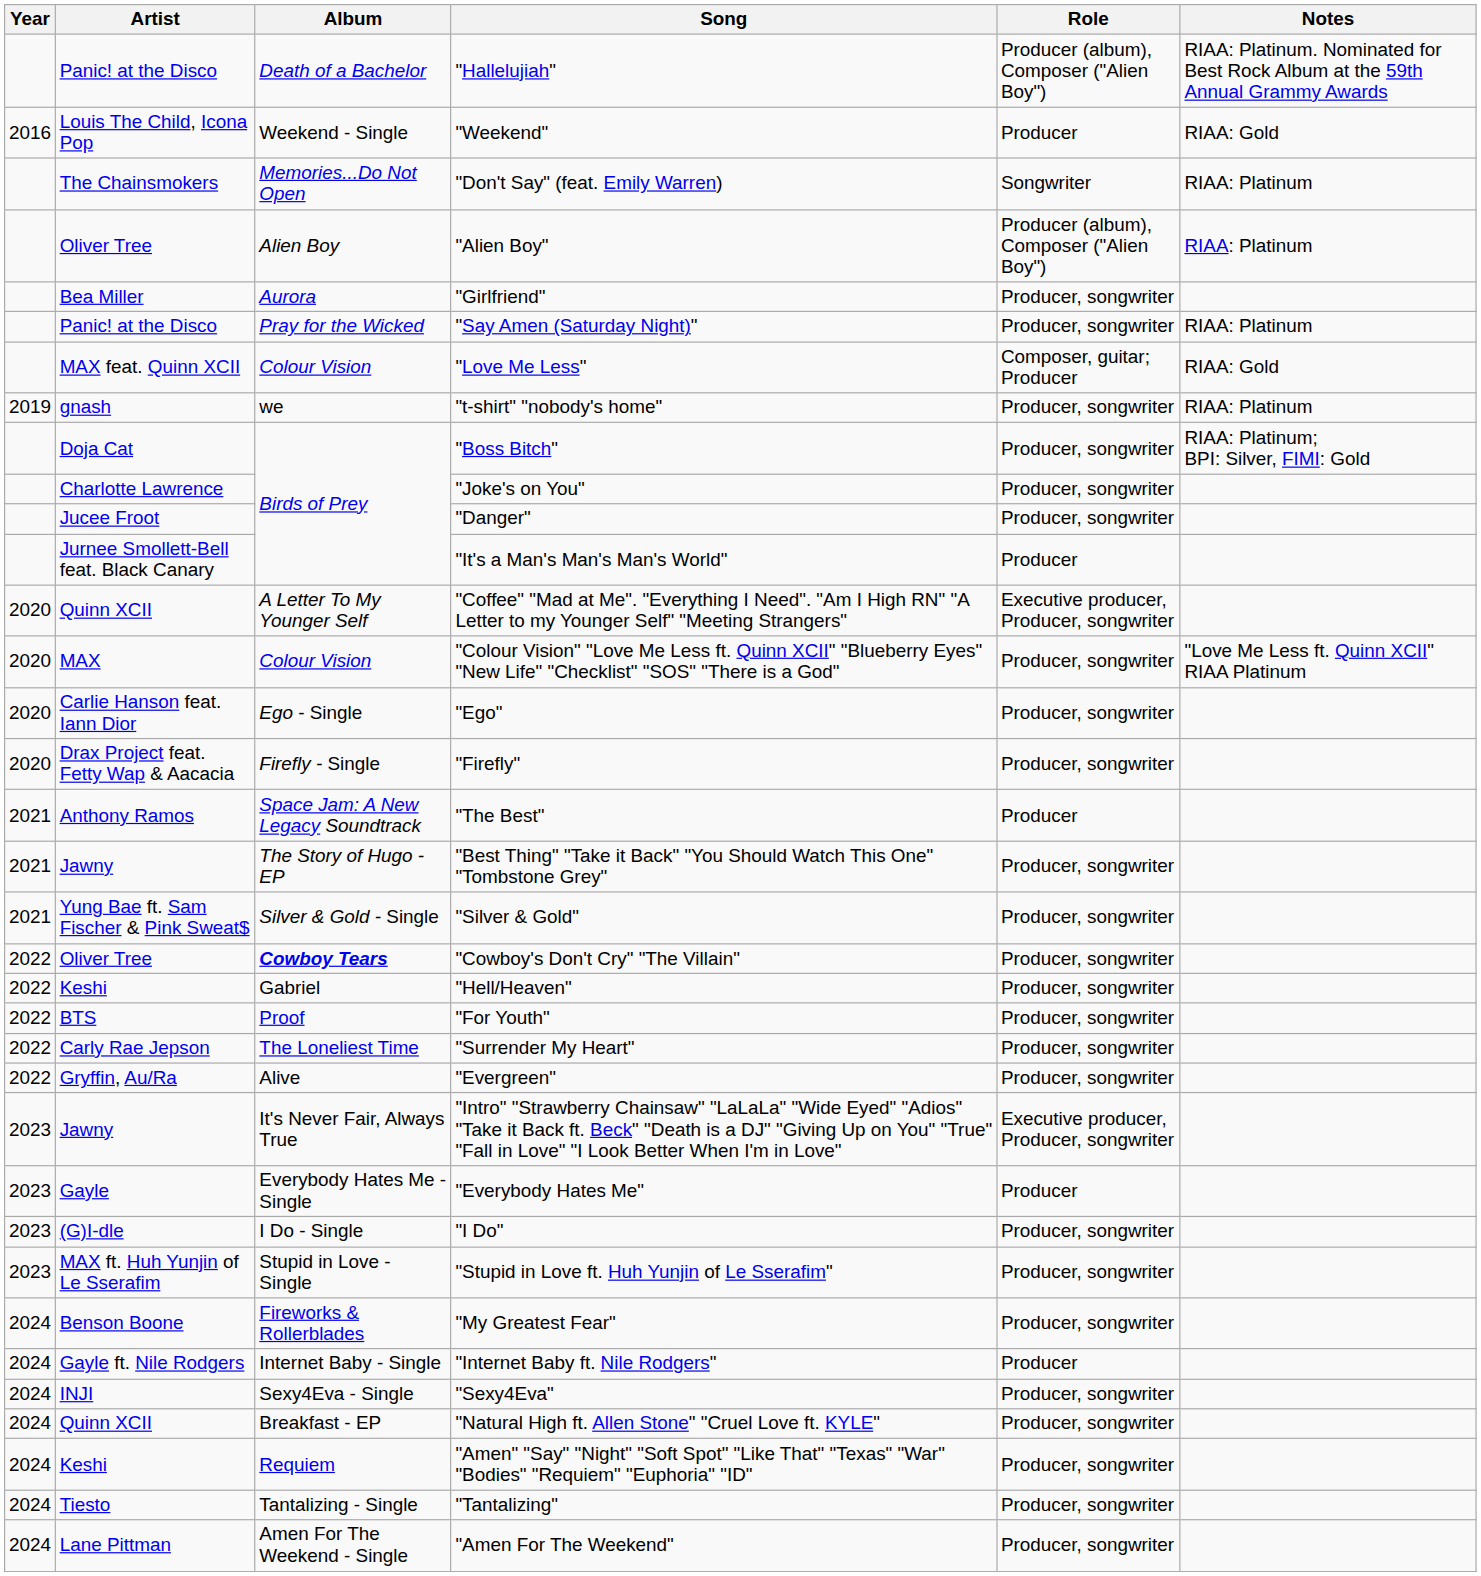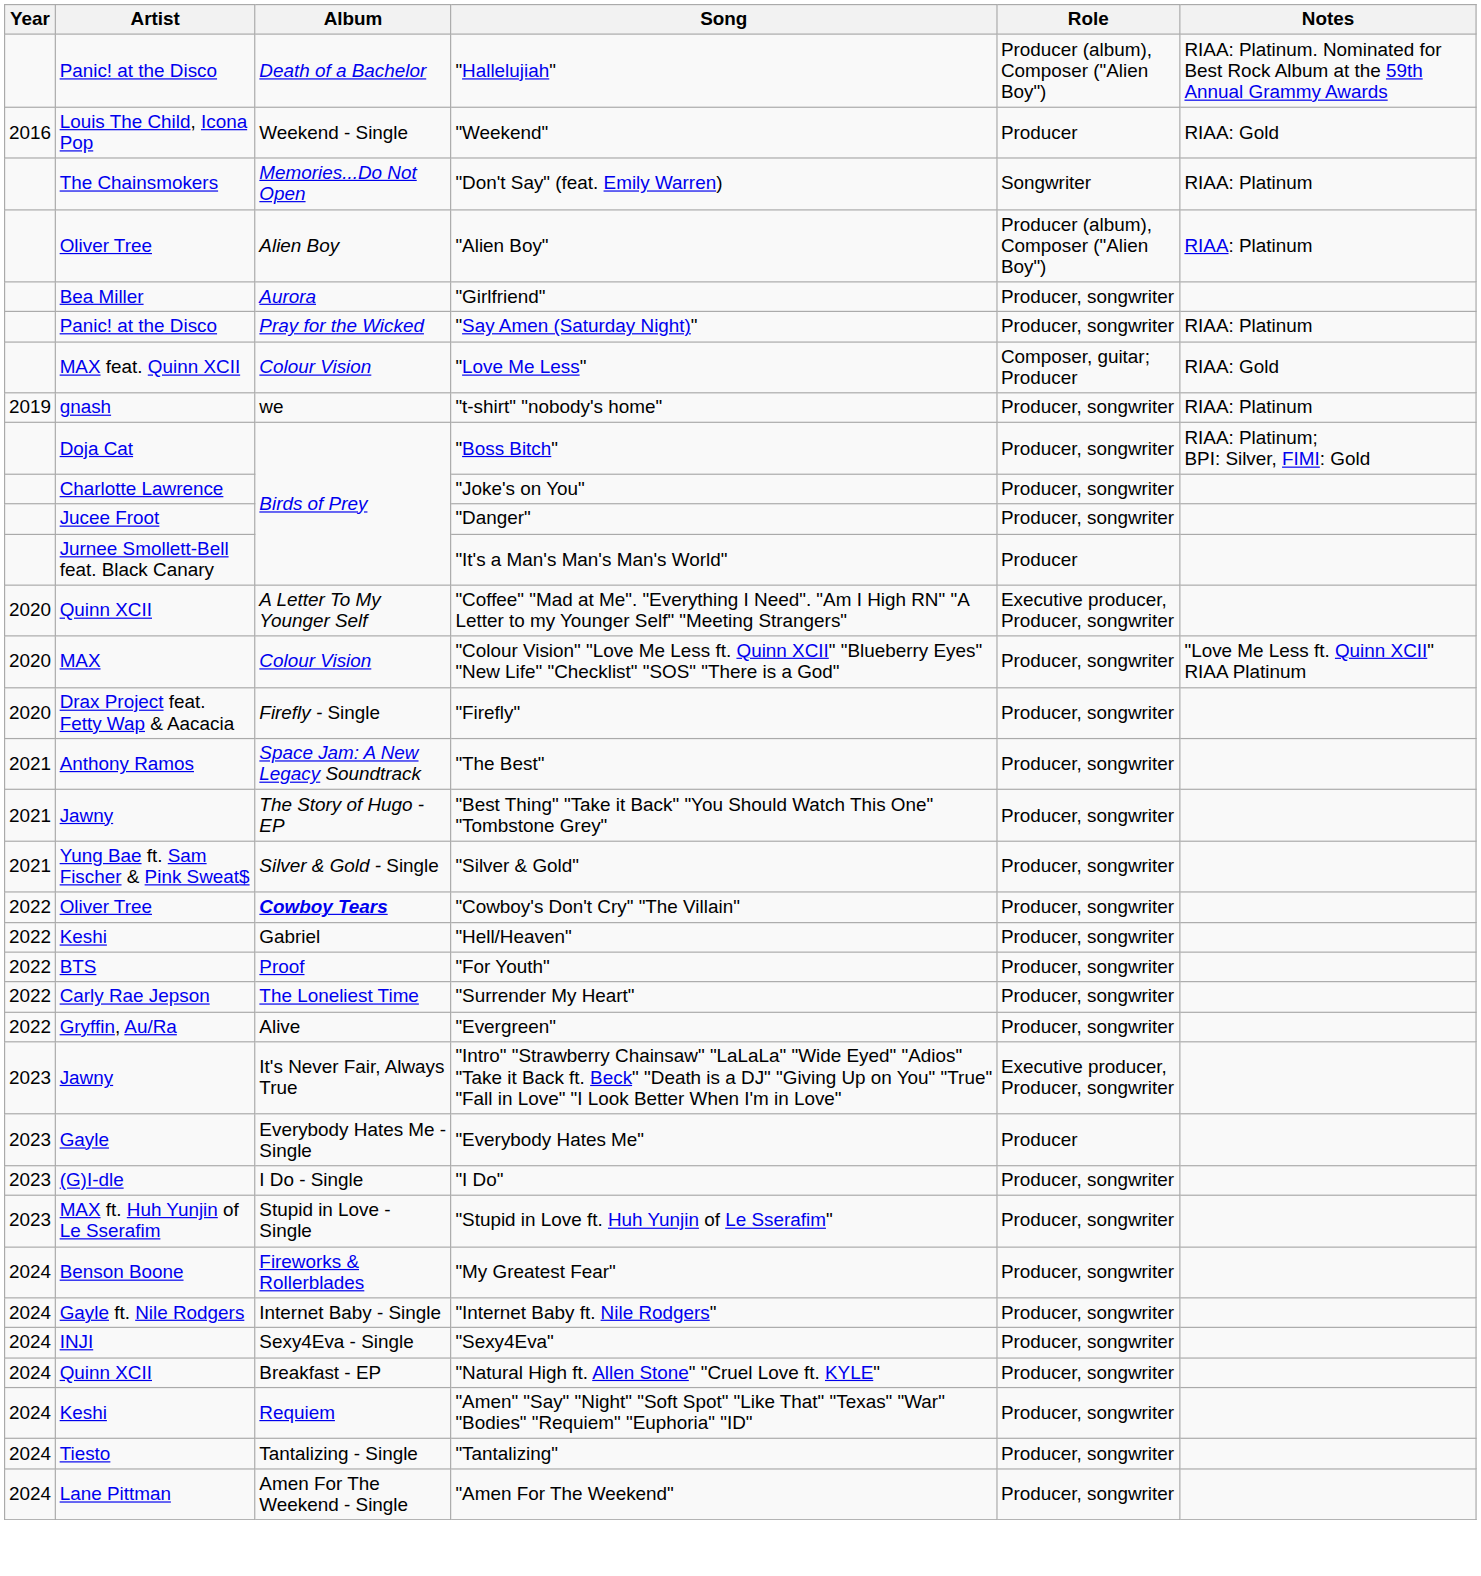- row: (479, 712)
(1039, 815) Producer -> (1087, 764) Producer, songwriter
(1039, 1363) Producer -> (1087, 1312) Producer, songwriter
